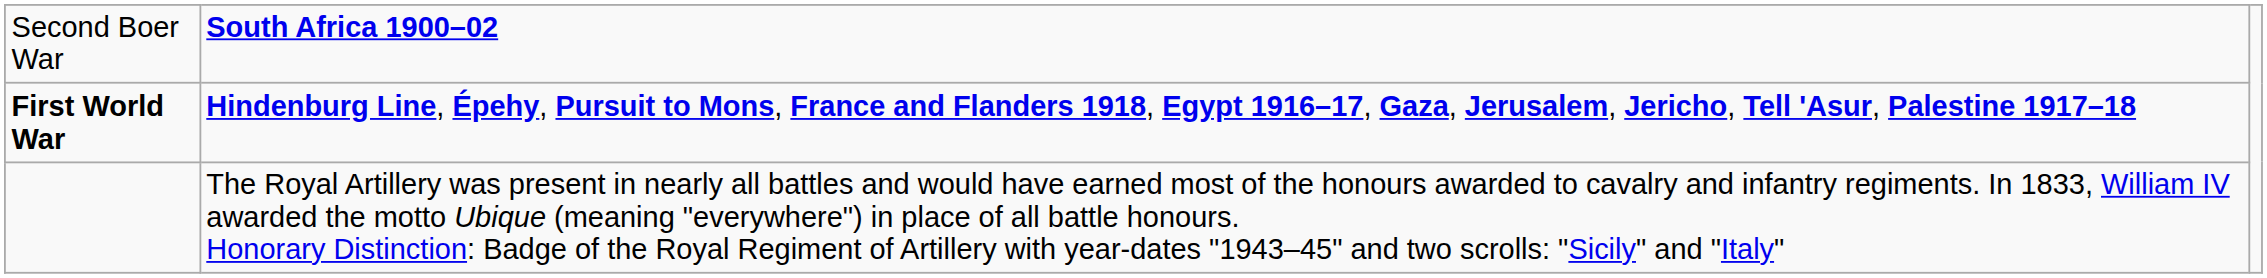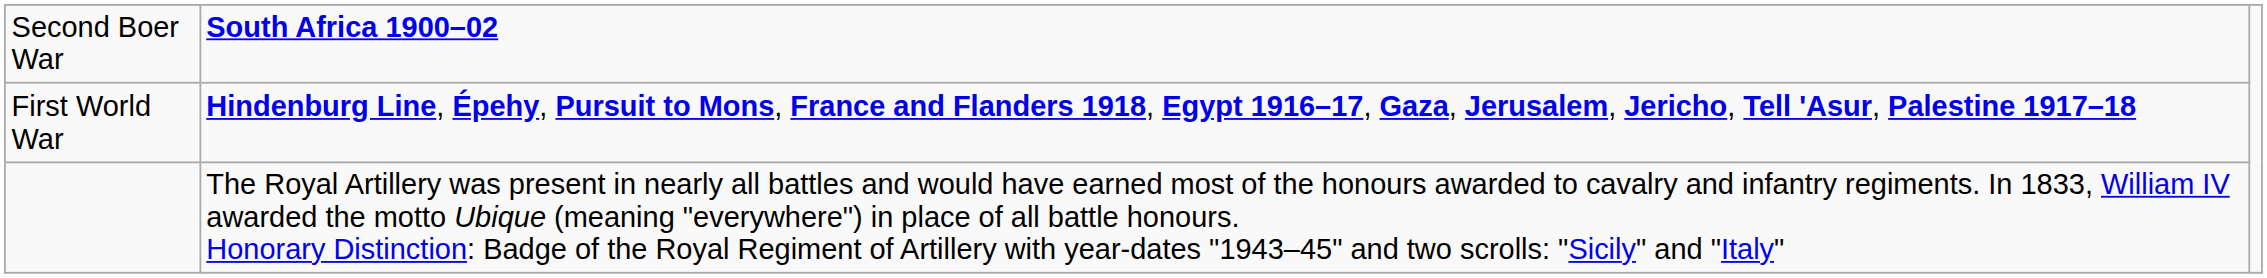(88, 122) bold -> (81, 122) normal
